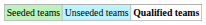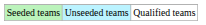(166, 12) bold -> (164, 12) normal
